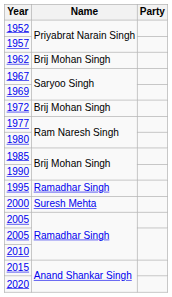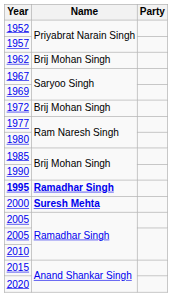(18, 188) normal -> (18, 188) bold
(72, 188) normal -> (74, 188) bold
(65, 204) normal -> (67, 204) bold
